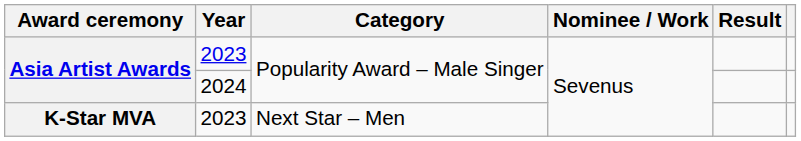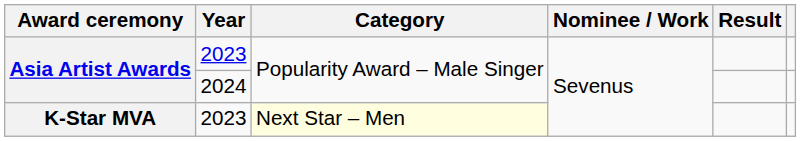(331, 119) no background -> (331, 119) lightyellow background
